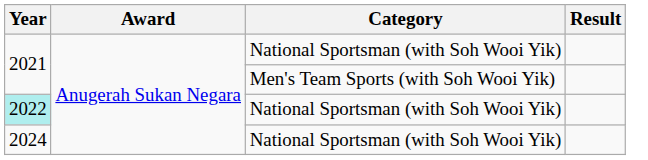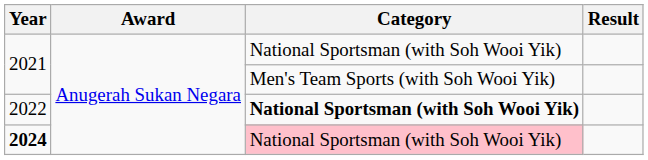(28, 109) paleturquoise background -> (28, 109) no background
(405, 109) normal -> (414, 109) bold
(28, 139) normal -> (28, 139) bold
(405, 139) no background -> (405, 139) pink background
